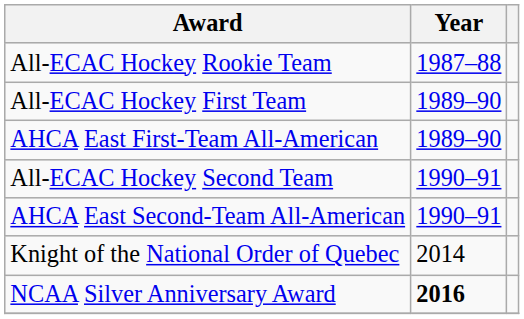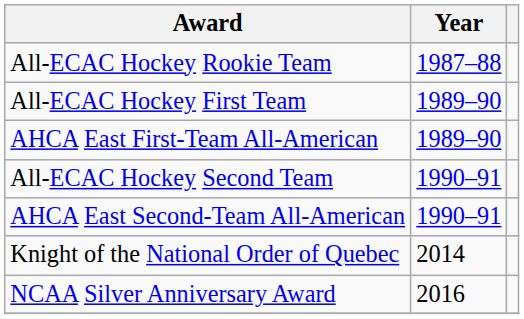(441, 293) bold -> (441, 293) normal
